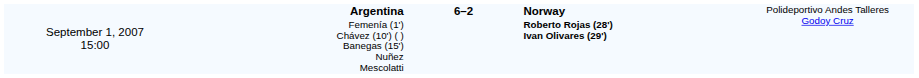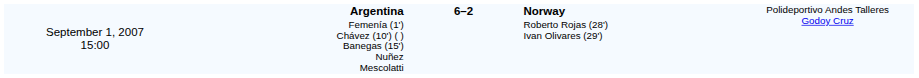(568, 30) bold -> (566, 30) normal
